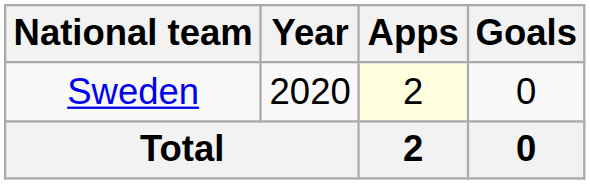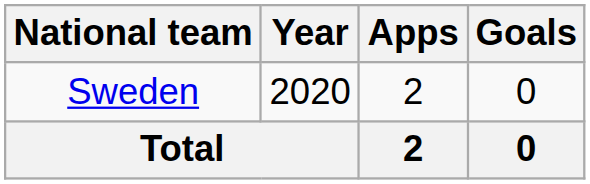(413, 91) lightyellow background -> (413, 91) no background
